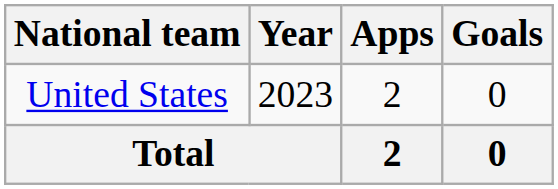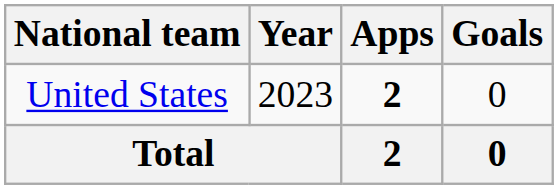(392, 93) normal -> (392, 93) bold
